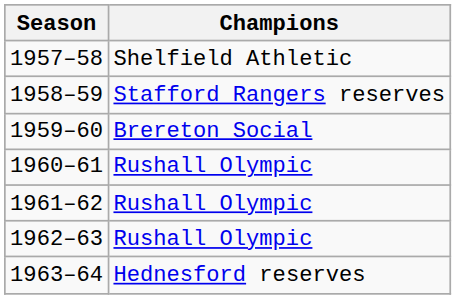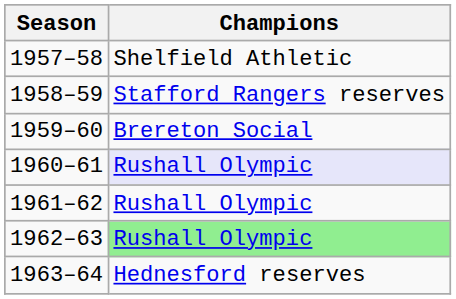(213, 167) no background -> (213, 167) lavender background
(213, 239) no background -> (213, 239) lightgreen background
